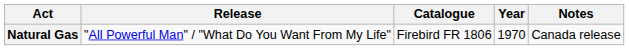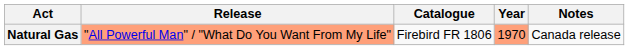(238, 34) no background -> (238, 34) lightsalmon background
(512, 34) no background -> (512, 34) lightsalmon background
